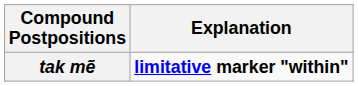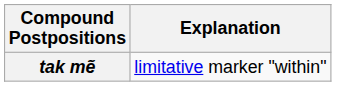(241, 66) bold -> (230, 66) normal
